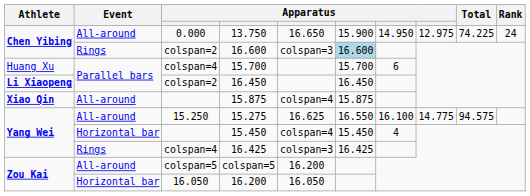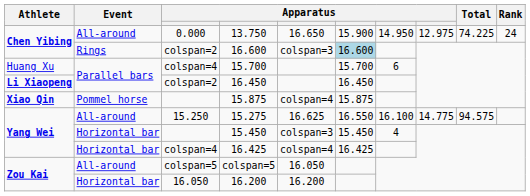(106, 99) All-around -> (112, 99) Pommel horse
(307, 133) colspan=4 -> (307, 133) colspan=3
(91, 149) Rings -> (118, 149) Horizontal bar
(307, 149) colspan=3 -> (307, 149) colspan=4
(307, 166) 16.200 -> (307, 166) 16.050
(307, 182) 16.050 -> (307, 182) 16.200
